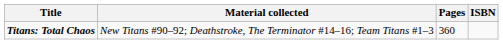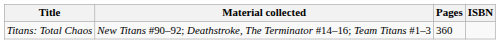(51, 30) bold -> (50, 30) normal
